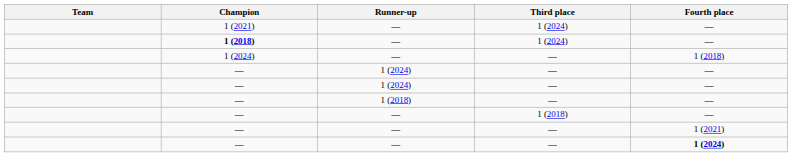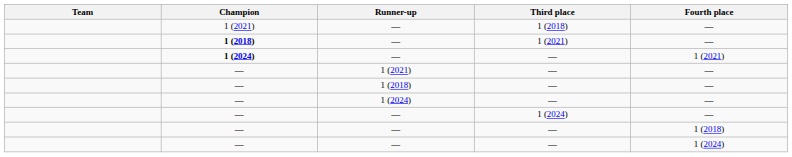(552, 26) 1 (2024) -> (552, 26) 1 (2018)
(552, 41) 1 (2024) -> (552, 41) 1 (2021)
(239, 56) normal -> (239, 56) bold
(709, 56) 1 (2018) -> (709, 56) 1 (2021)
(396, 71) 1 (2024) -> (396, 71) 1 (2021)
(396, 85) 1 (2024) -> (396, 85) 1 (2018)
(396, 100) 1 (2018) -> (396, 100) 1 (2024)
(552, 115) 1 (2018) -> (552, 115) 1 (2024)
(709, 130) 1 (2021) -> (709, 130) 1 (2018)
(709, 144) bold -> (709, 144) normal
